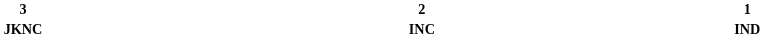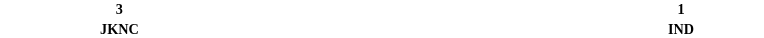- column: (422, 9)
